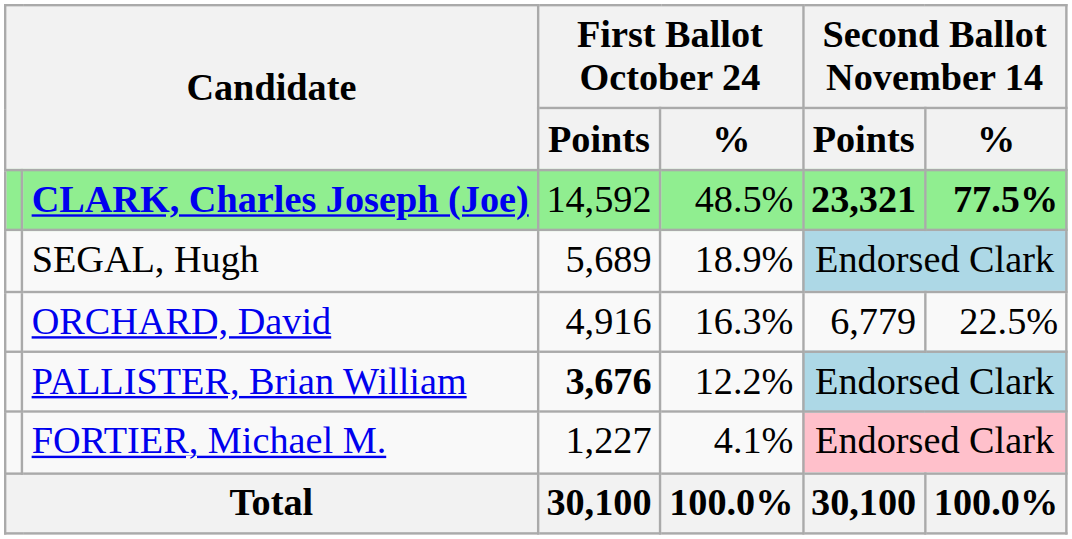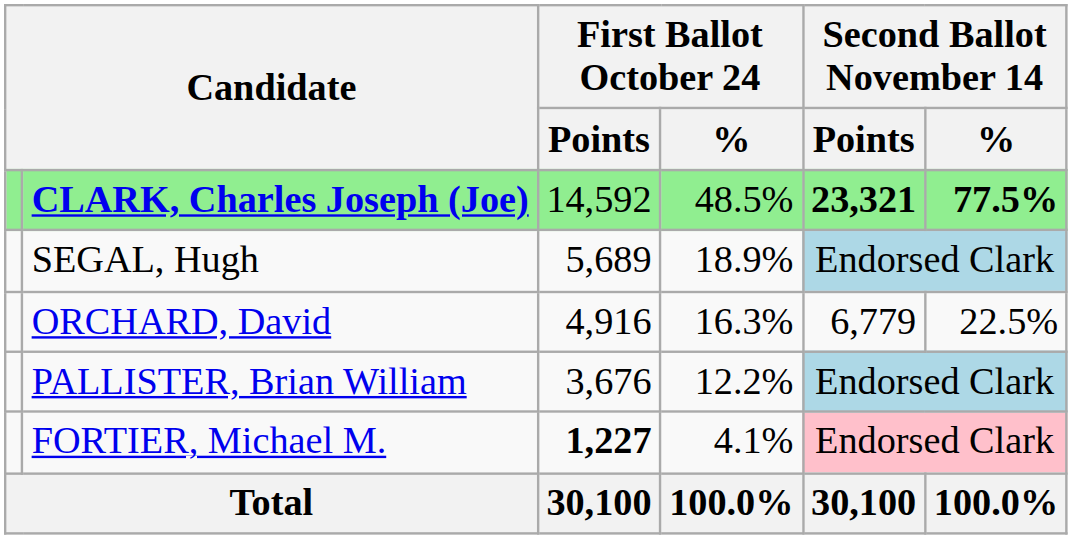(609, 381) bold -> (609, 381) normal
(609, 441) normal -> (609, 441) bold
